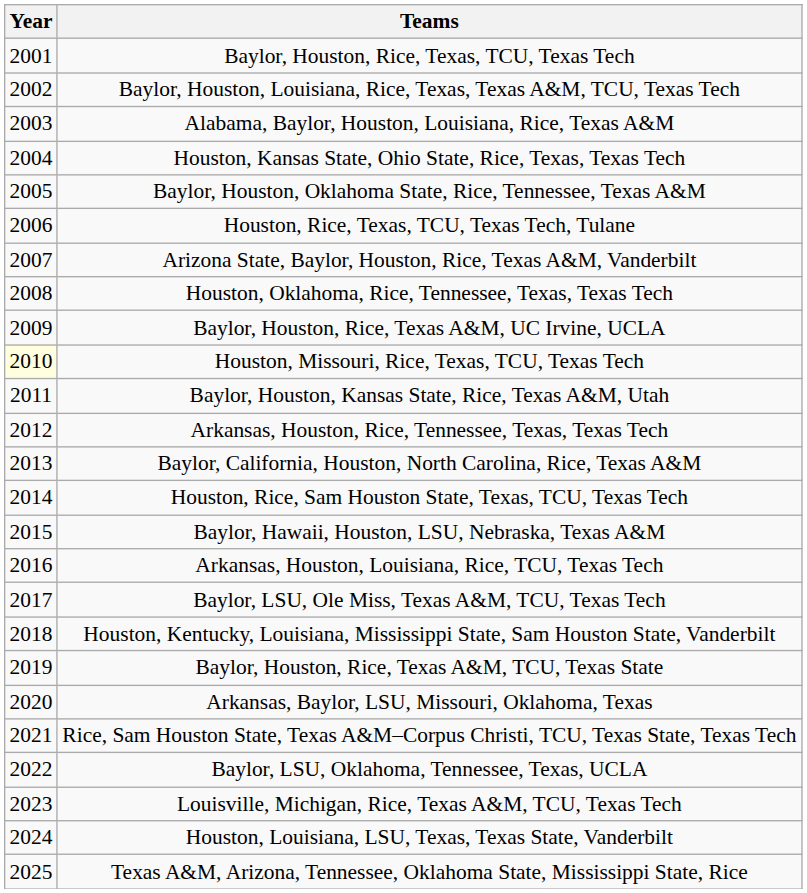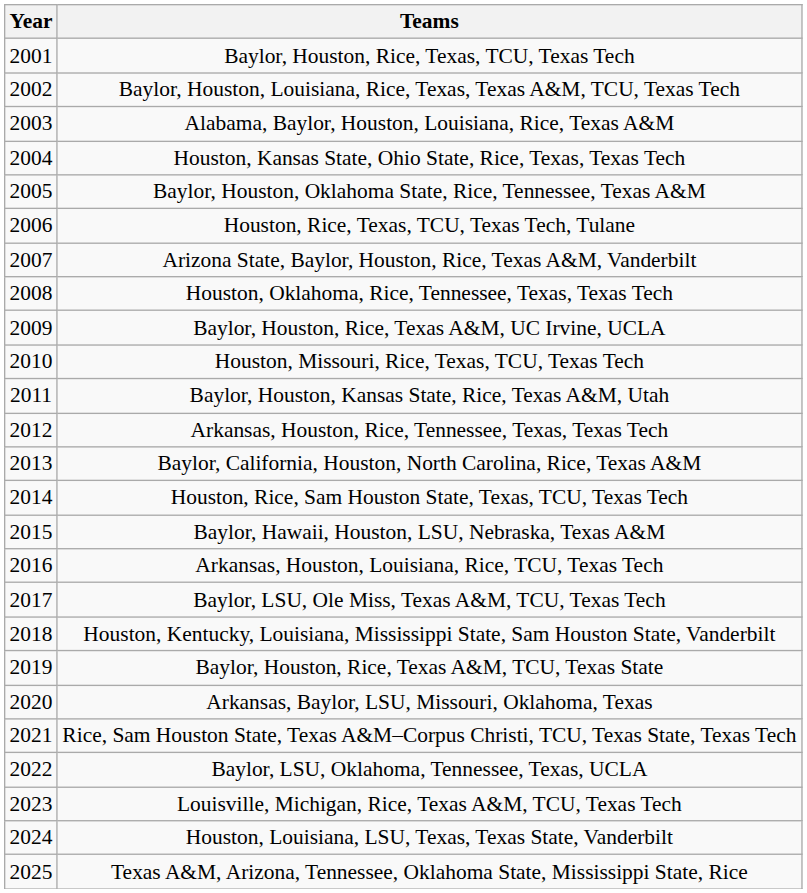(31, 361) lightyellow background -> (31, 361) no background
